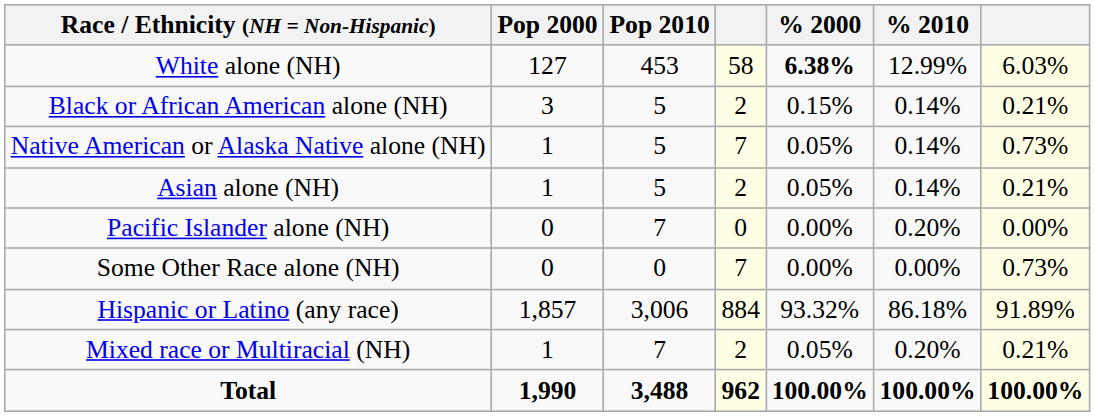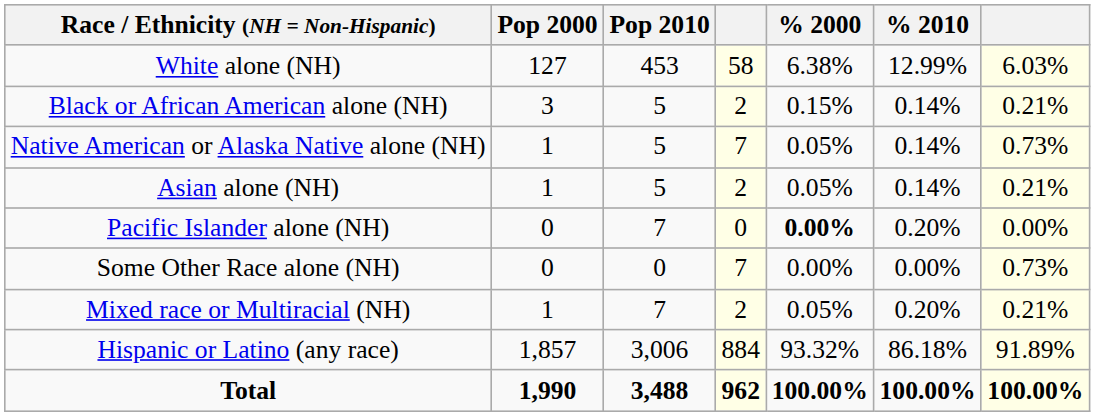(820, 65) bold -> (820, 65) normal
(820, 227) normal -> (820, 227) bold
rows swapped: (248, 349) <-> (248, 308)
